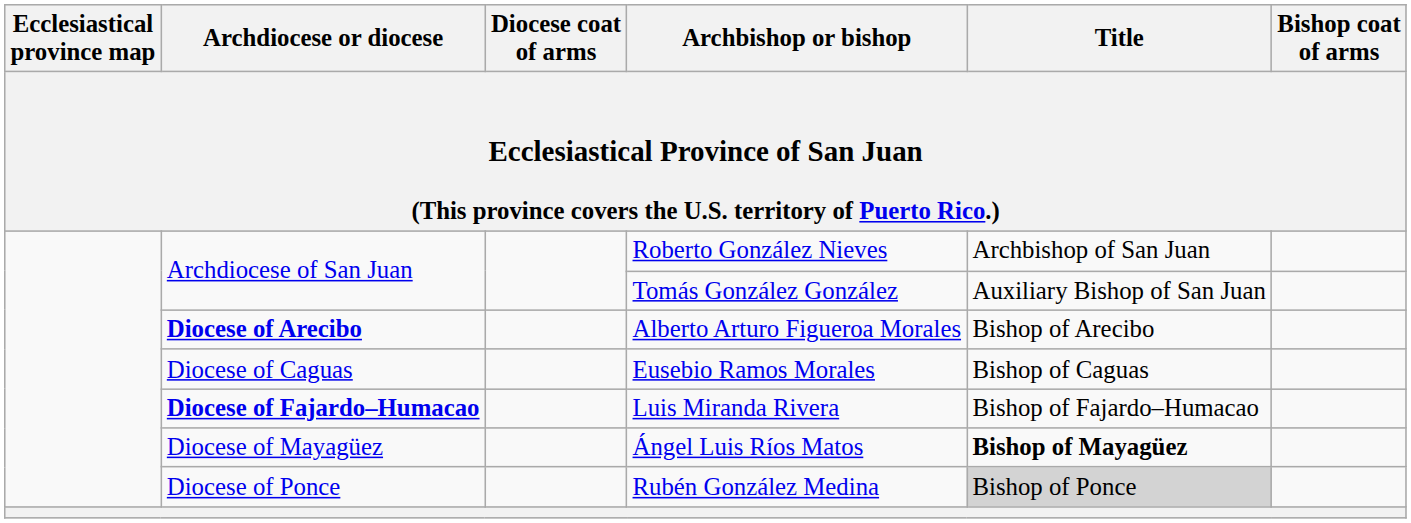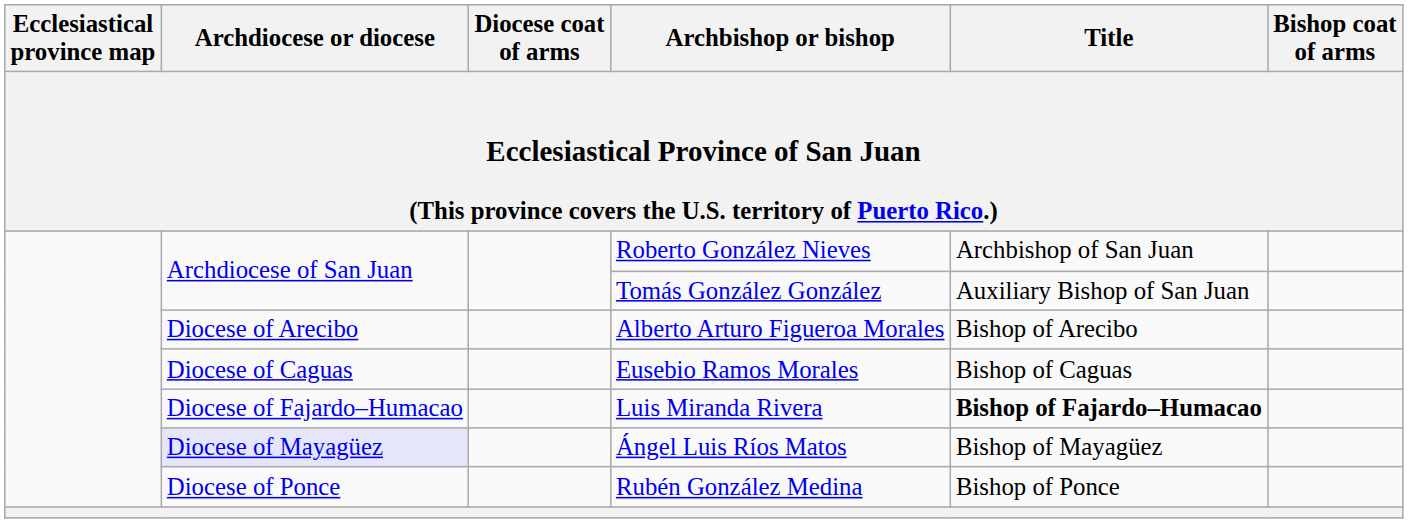(264, 329) bold -> (263, 329) normal
(323, 408) bold -> (315, 408) normal
(1116, 408) normal -> (1109, 408) bold
(275, 447) no background -> (275, 447) lavender background
(1080, 447) bold -> (1059, 447) normal
(1054, 486) lightgrey background -> (1038, 486) no background
